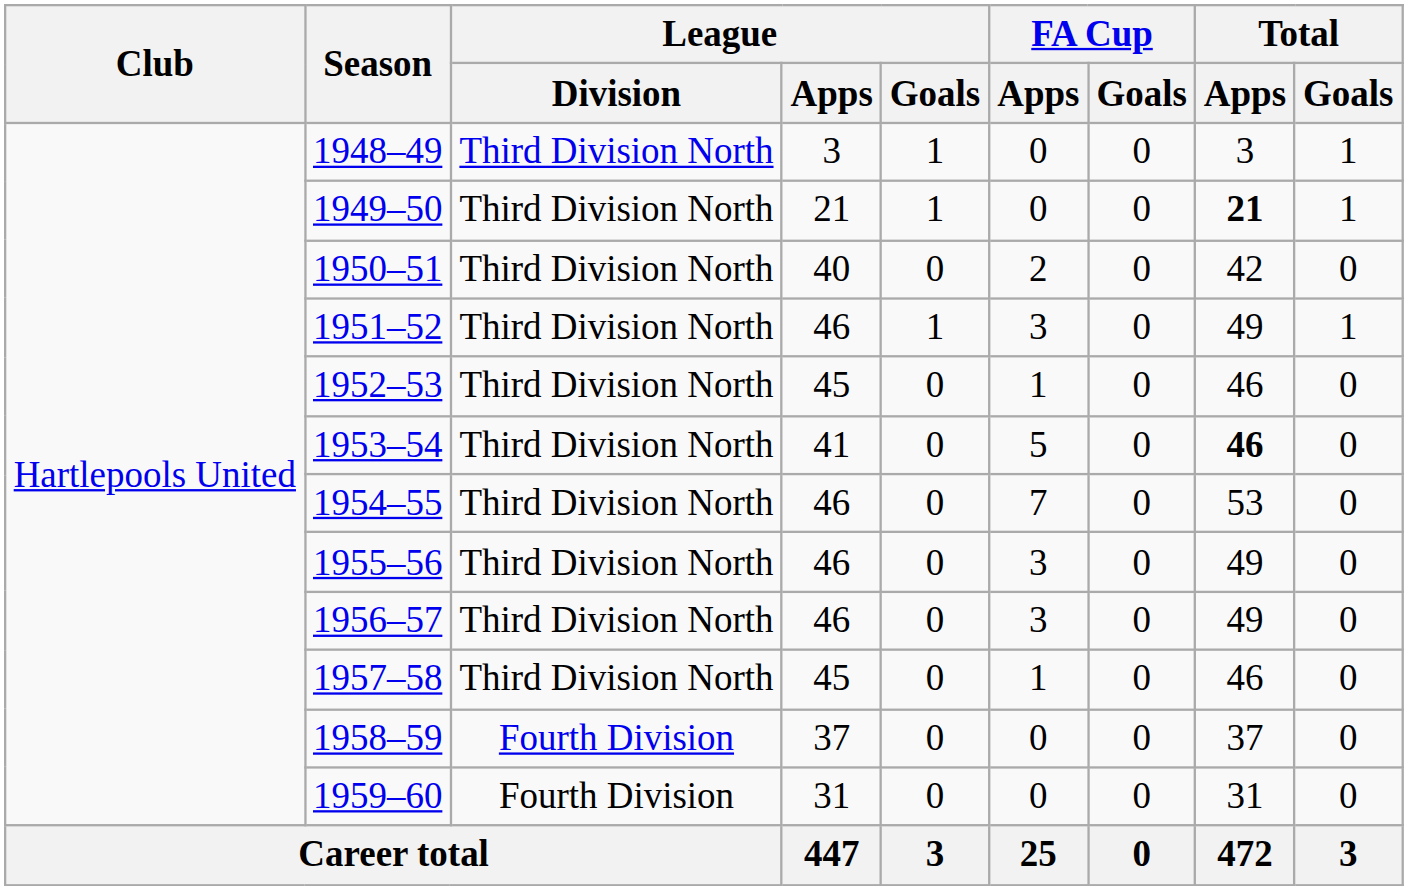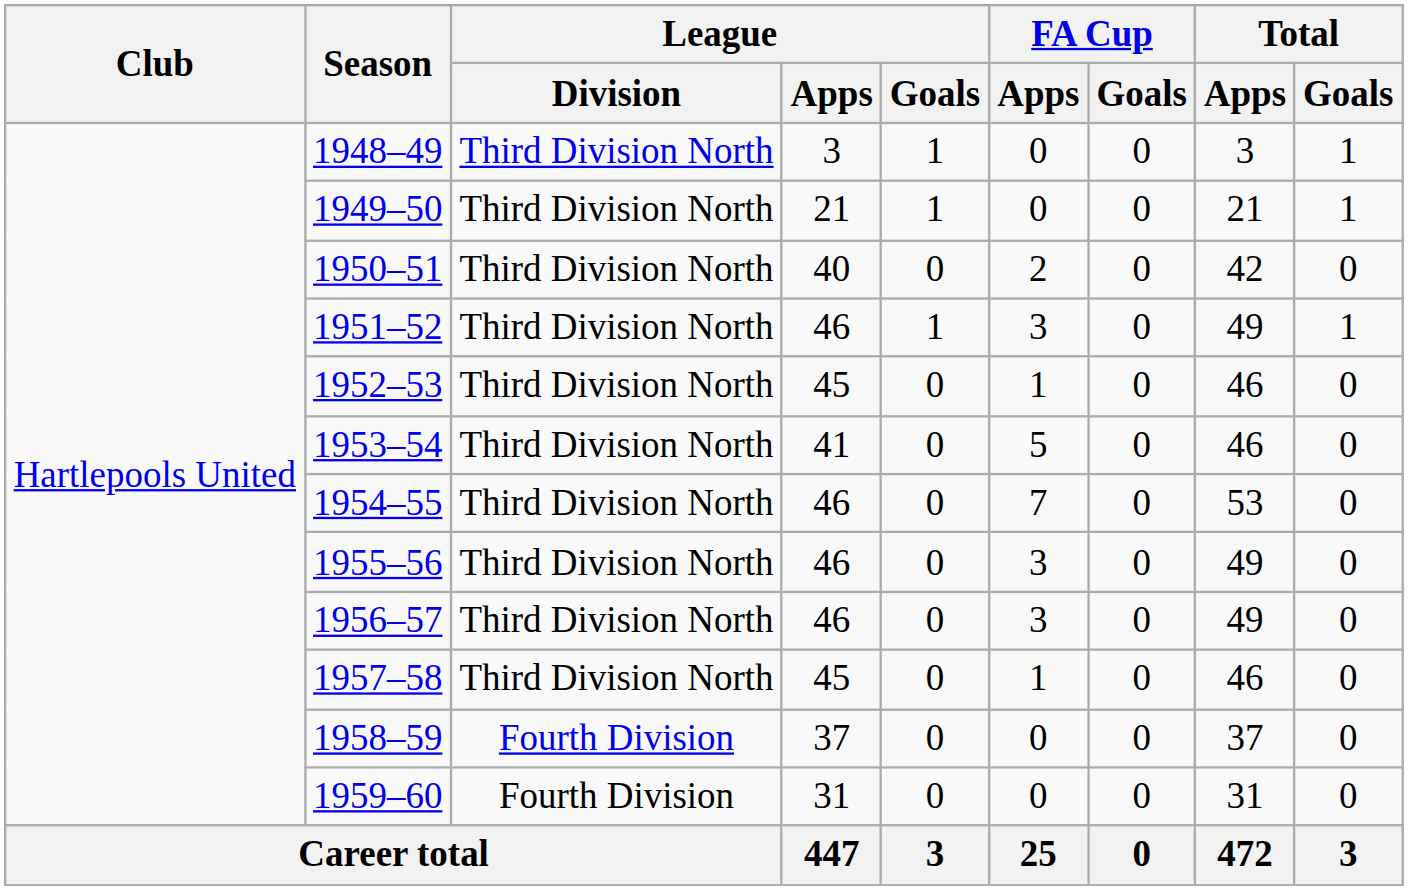(1245, 209) bold -> (1245, 209) normal
(1245, 444) bold -> (1245, 444) normal
